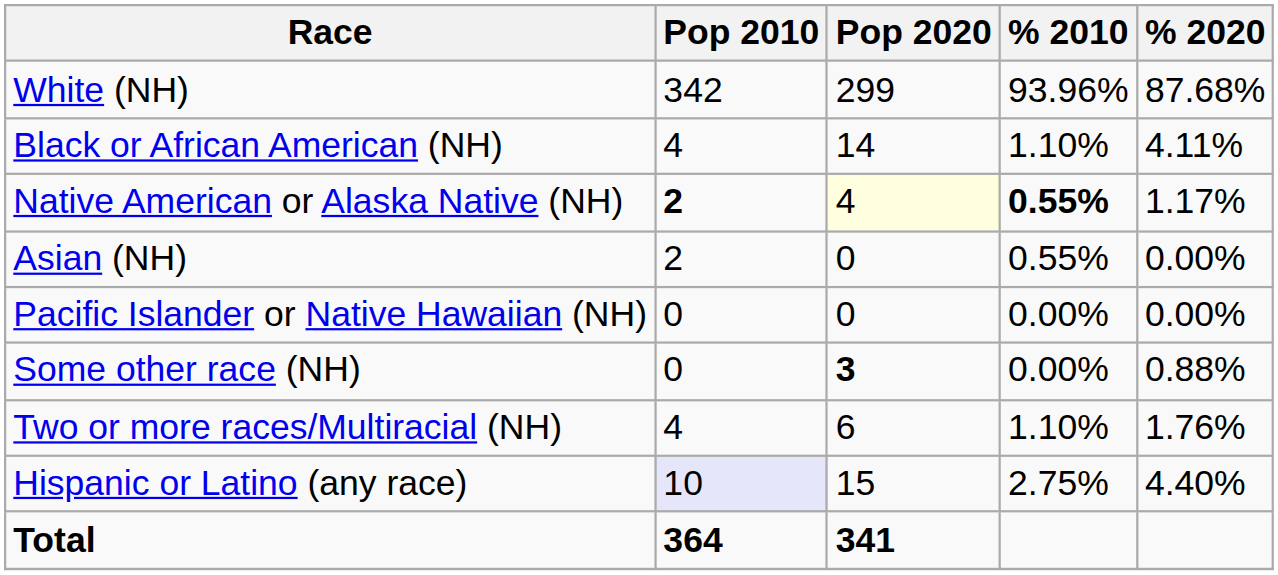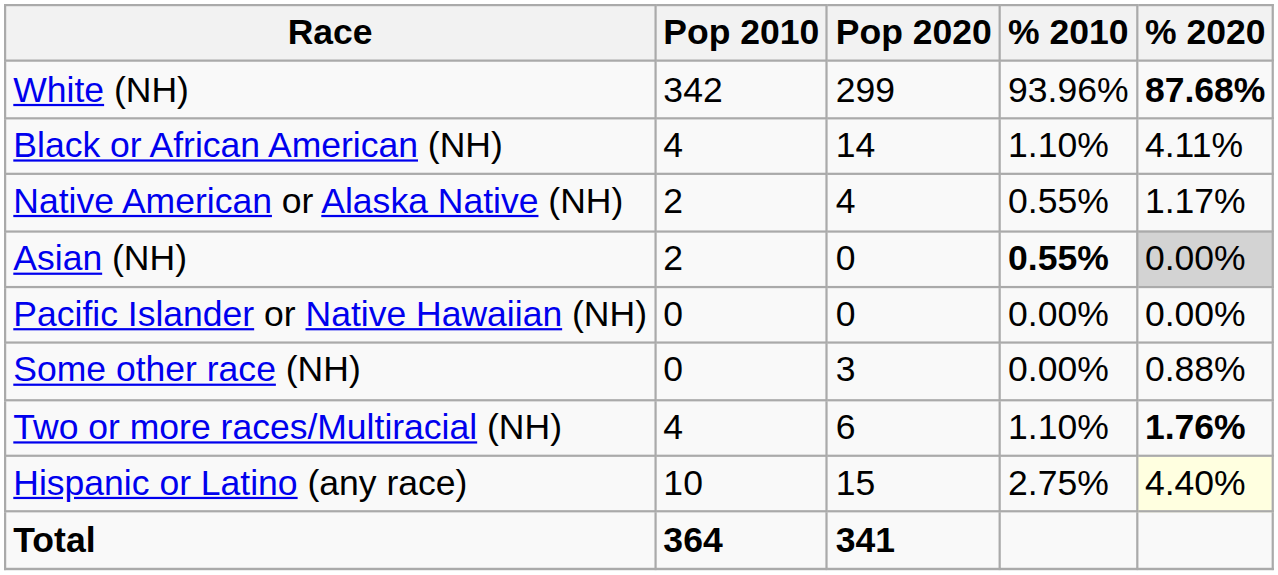(1205, 88) normal -> (1205, 88) bold
(673, 201) bold -> (673, 201) normal
(846, 201) lightyellow background -> (846, 201) no background
(1058, 201) bold -> (1058, 201) normal
(1058, 257) normal -> (1058, 257) bold
(1195, 257) no background -> (1195, 257) lightgrey background
(846, 370) bold -> (846, 370) normal
(1195, 426) normal -> (1195, 426) bold
(683, 483) lavender background -> (683, 483) no background
(1195, 483) no background -> (1195, 483) lightyellow background
